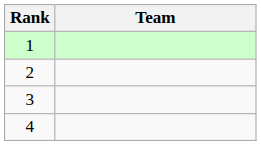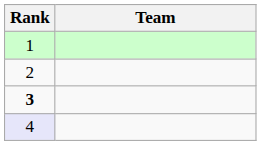(30, 99) normal -> (30, 99) bold
(30, 126) no background -> (30, 126) lavender background
